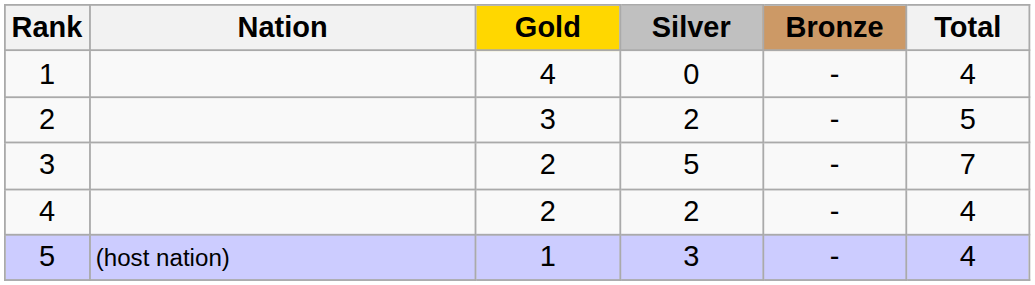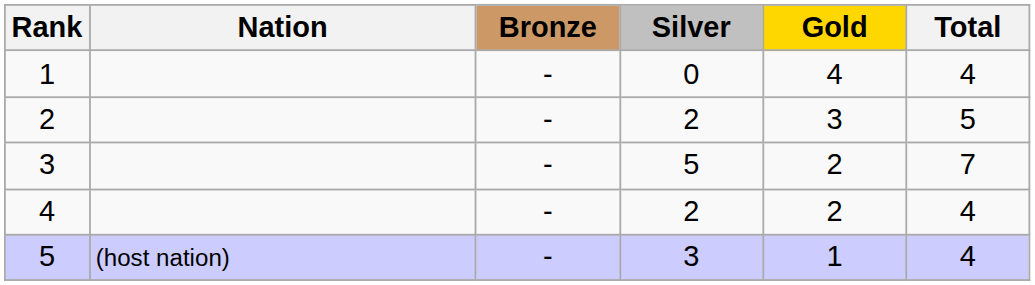columns swapped: (548, 27) <-> (835, 27)
